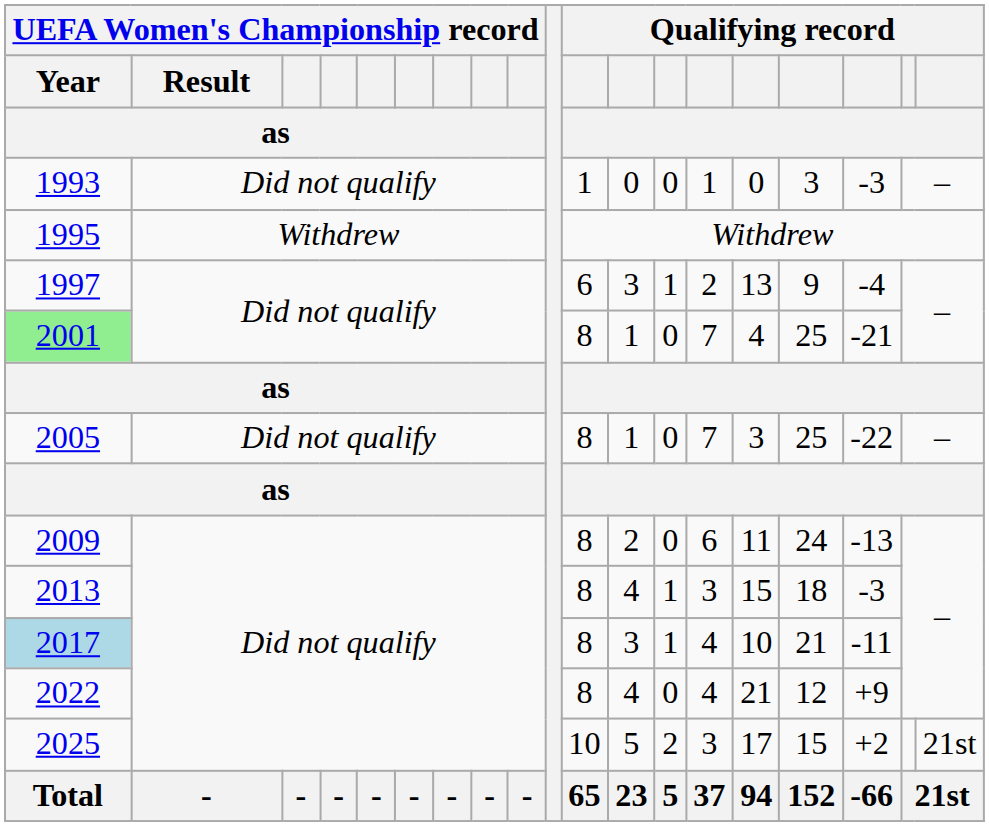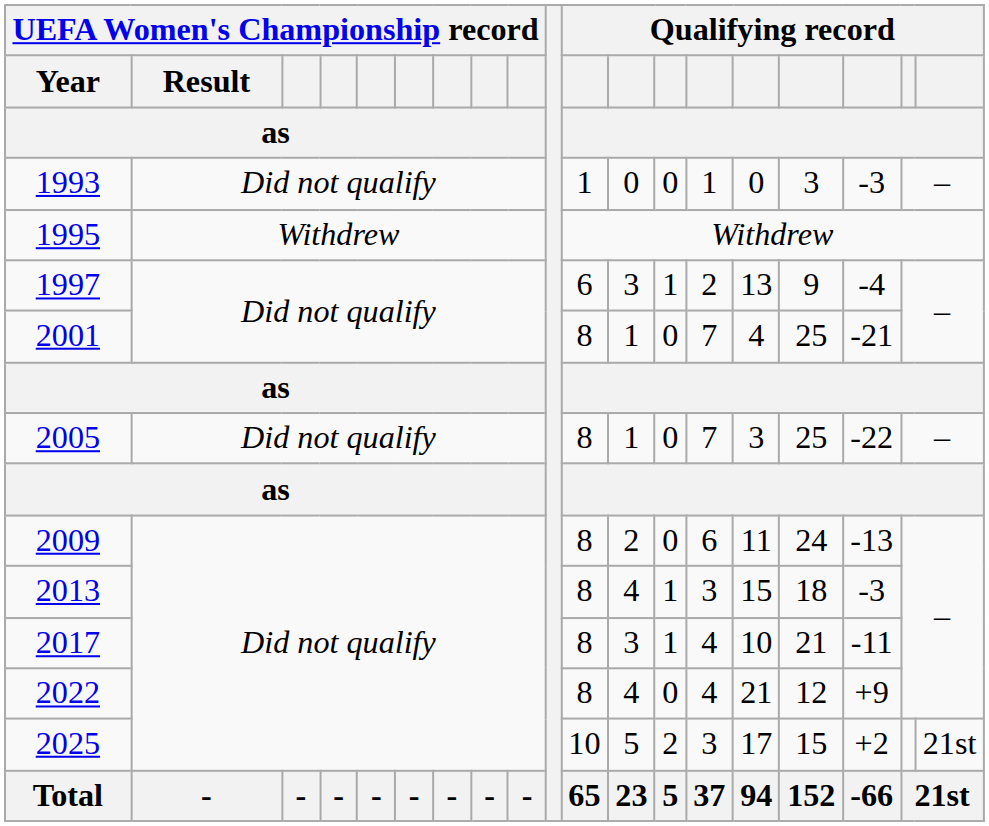(68, 336) lightgreen background -> (68, 336) no background
(68, 642) lightblue background -> (68, 642) no background
